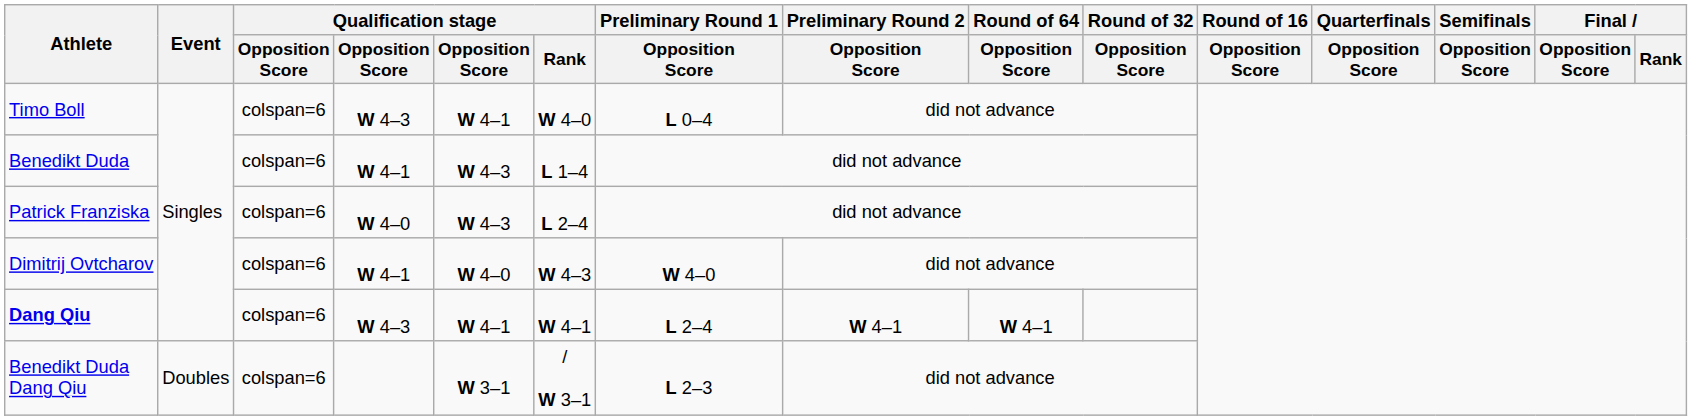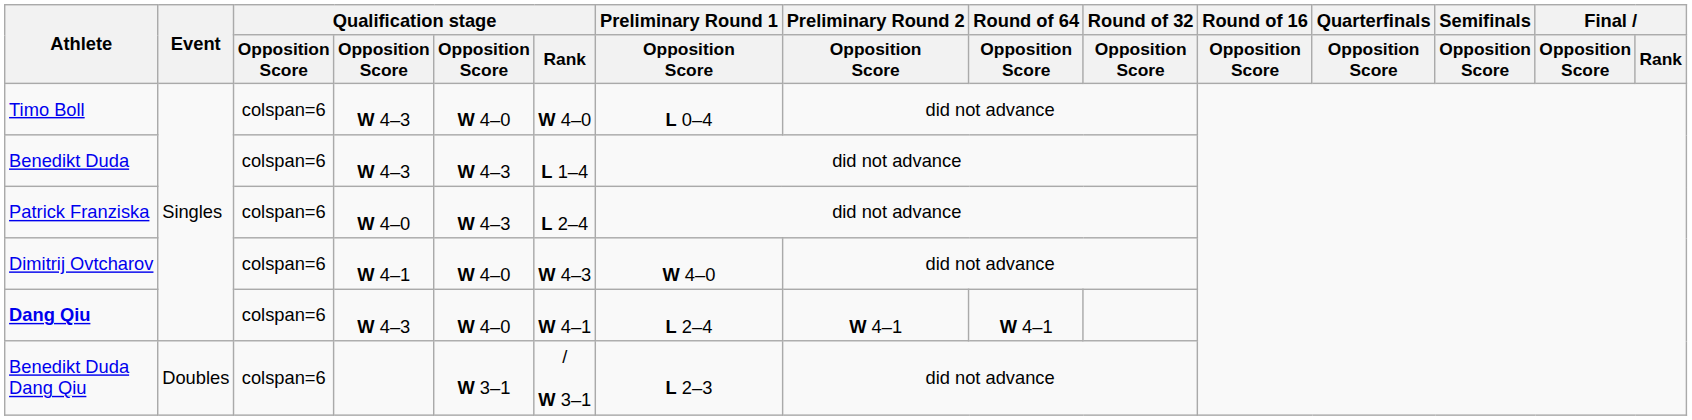(484, 120) W 4–1 -> (484, 120) W 4–0
(384, 171) W 4–1 -> (384, 171) W 4–3
(484, 326) W 4–1 -> (484, 326) W 4–0
